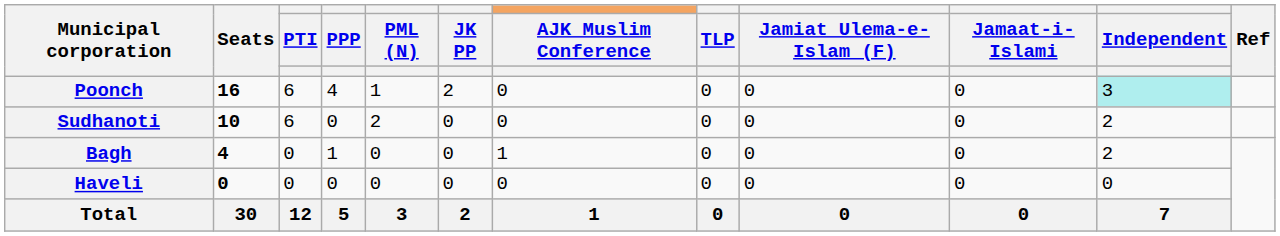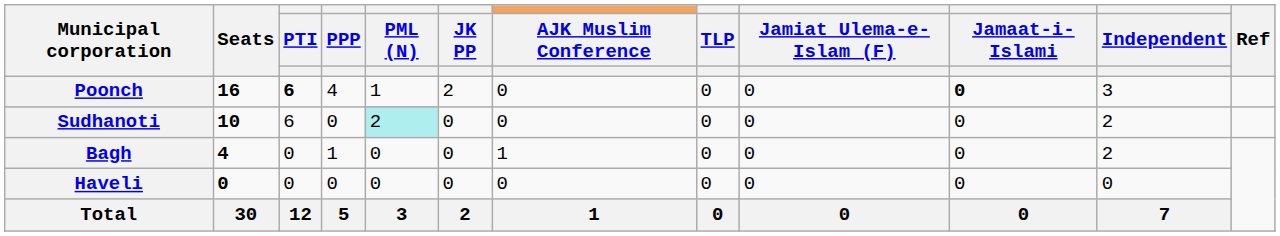(289, 91) normal -> (289, 91) bold
(960, 91) normal -> (960, 91) bold
(1108, 91) paleturquoise background -> (1108, 91) no background
(375, 122) no background -> (375, 122) paleturquoise background
